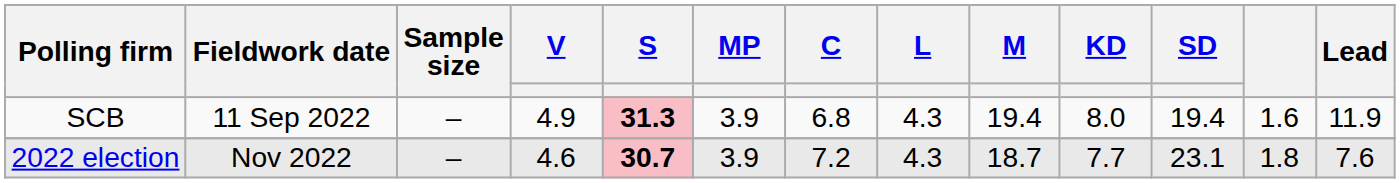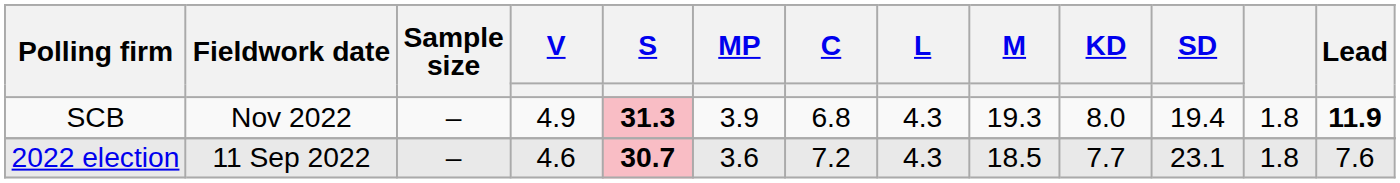(291, 117) 11 Sep 2022 -> (291, 117) Nov 2022
(1014, 117) 19.4 -> (1014, 117) 19.3
(1279, 117) 1.6 -> (1279, 117) 1.8
(1355, 117) normal -> (1355, 117) bold
(291, 158) Nov 2022 -> (291, 158) 11 Sep 2022
(739, 158) 3.9 -> (739, 158) 3.6
(1014, 158) 18.7 -> (1014, 158) 18.5
